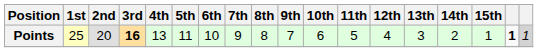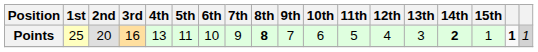(132, 36) bold -> (132, 36) normal
(264, 36) normal -> (264, 36) bold
(455, 36) normal -> (455, 36) bold
